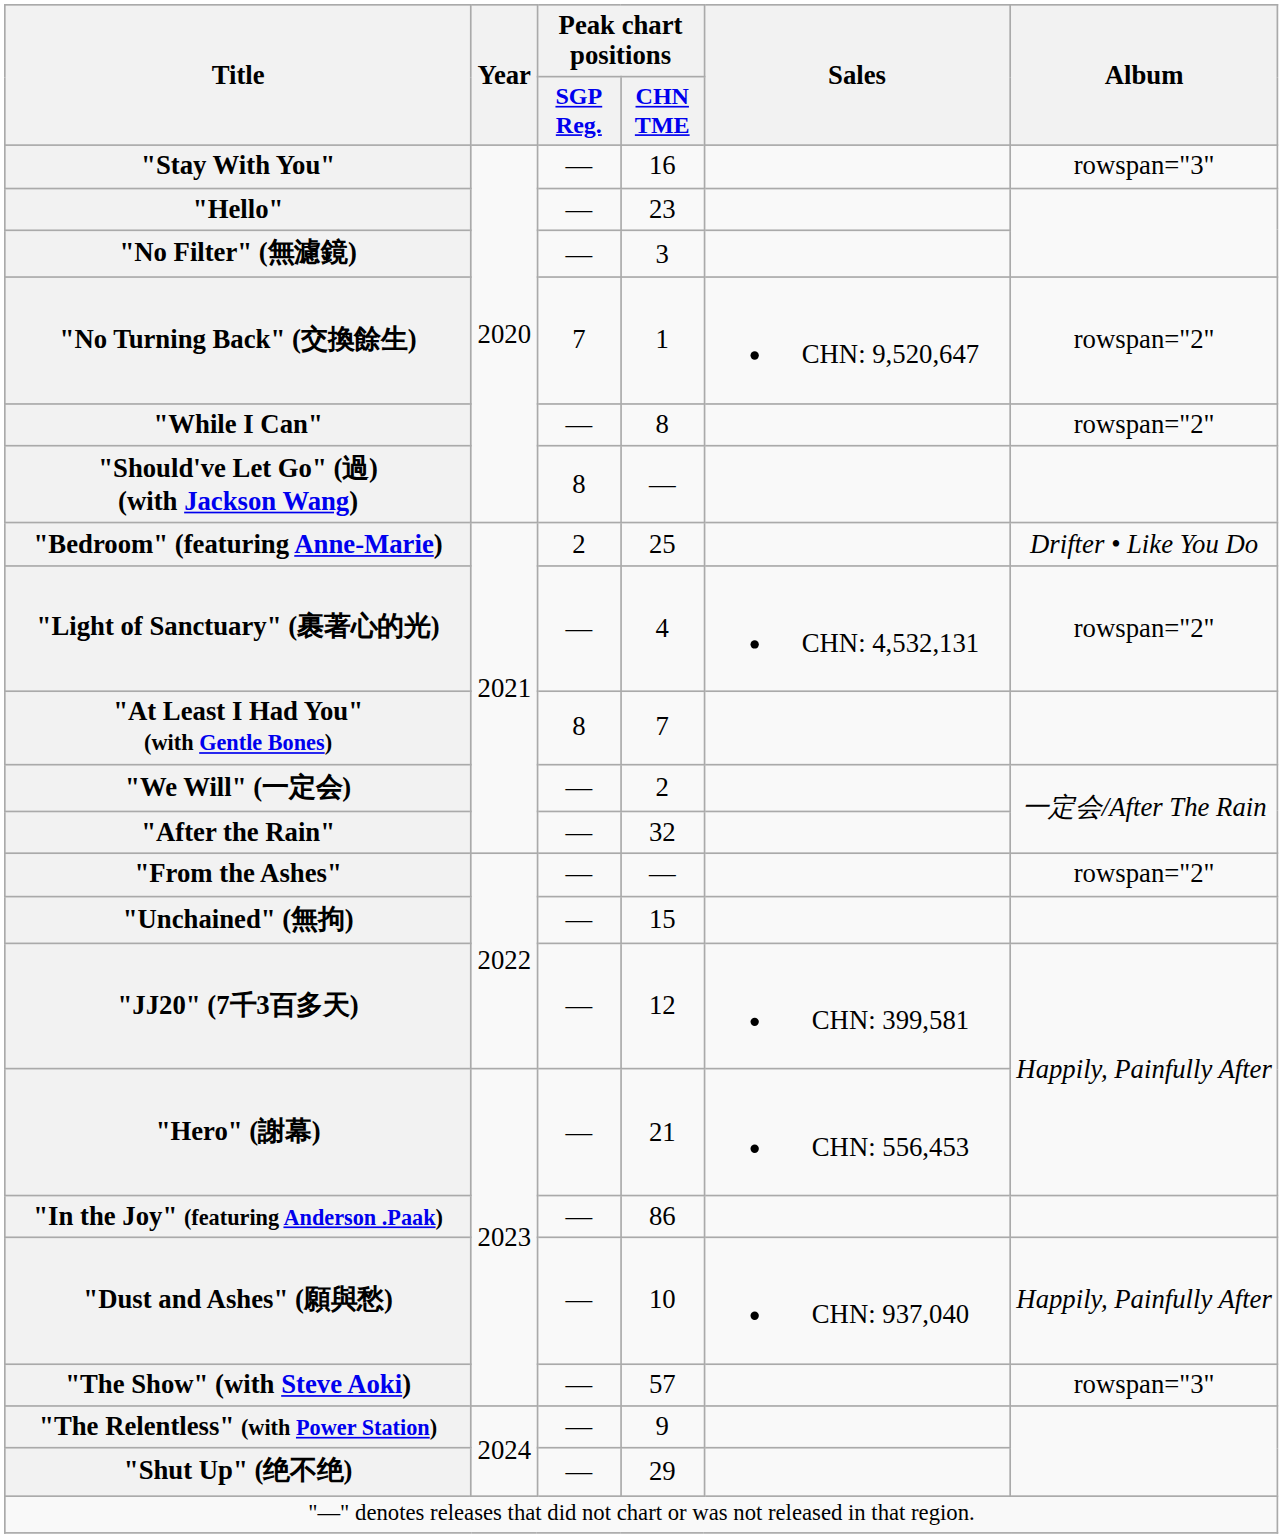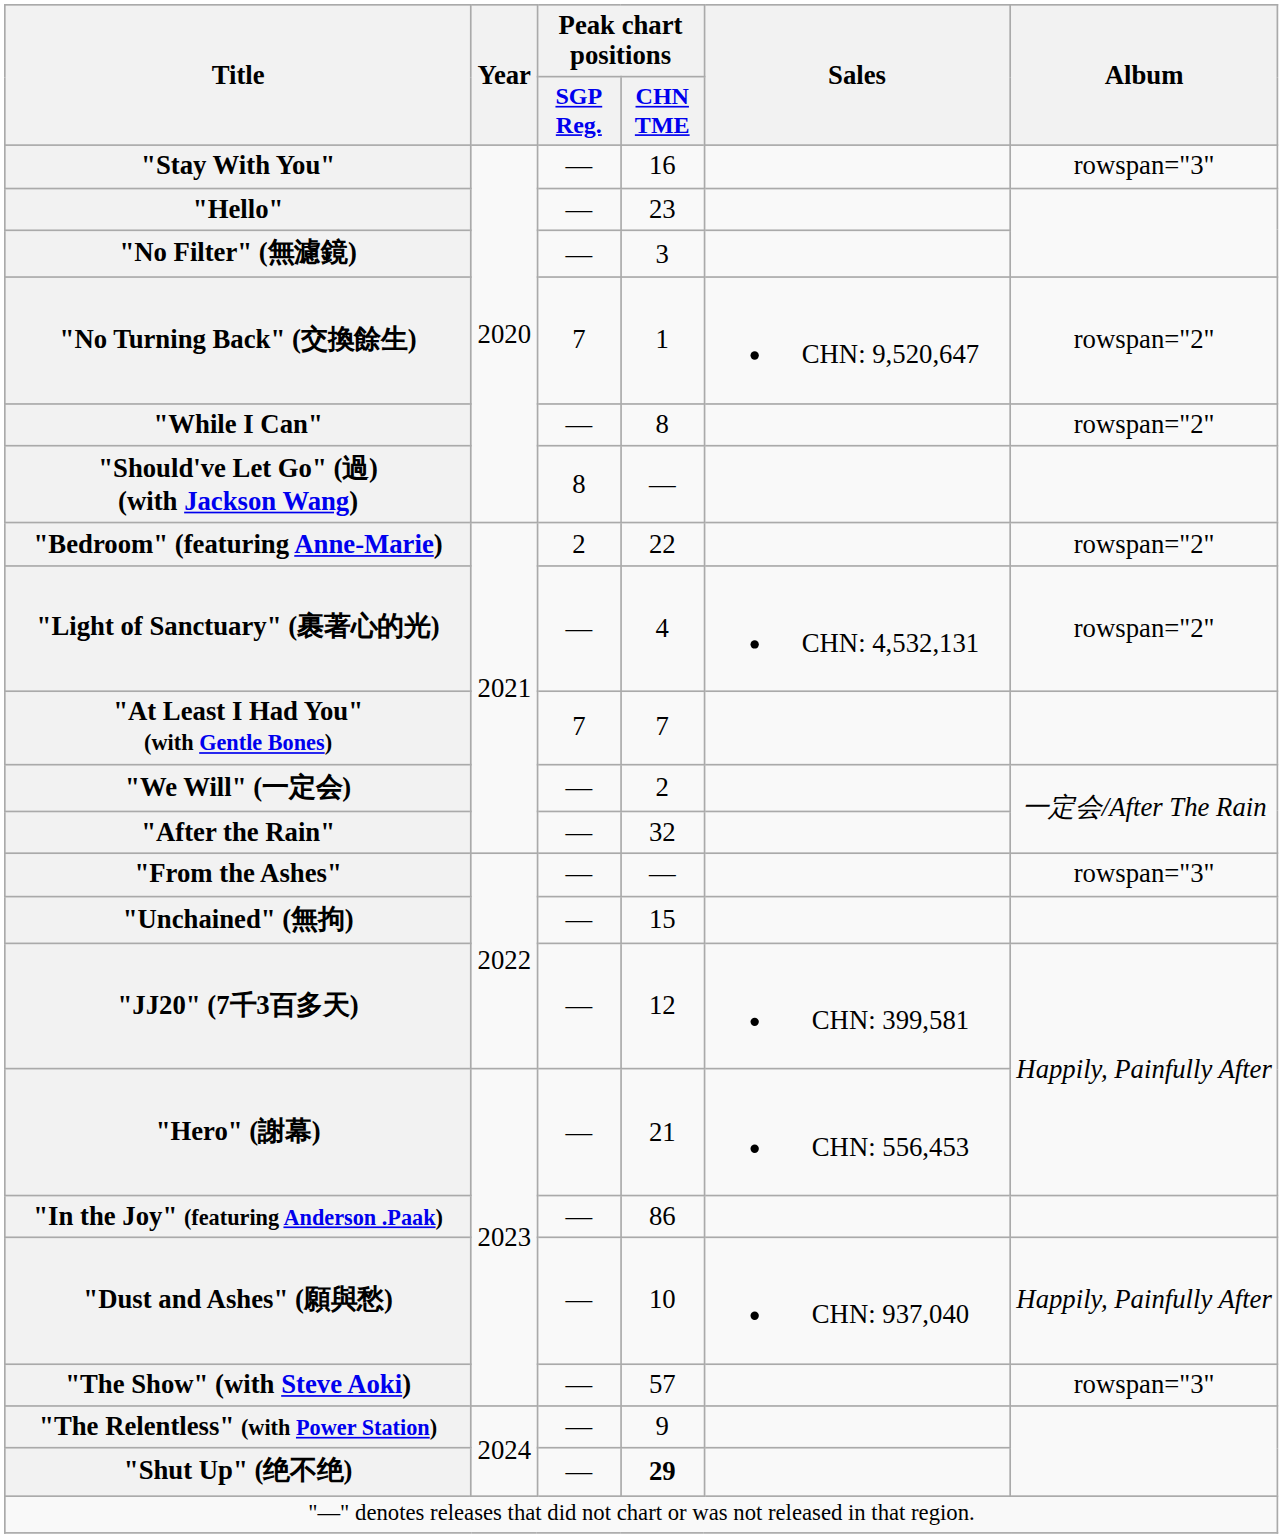(662, 544) 25 -> (662, 544) 22
(1144, 544) Drifter • Like You Do -> (1144, 544) rowspan="2"
(579, 727) 8 -> (579, 727) 7
(1144, 874) rowspan="2" -> (1144, 874) rowspan="3"
(662, 1471) normal -> (662, 1471) bold
